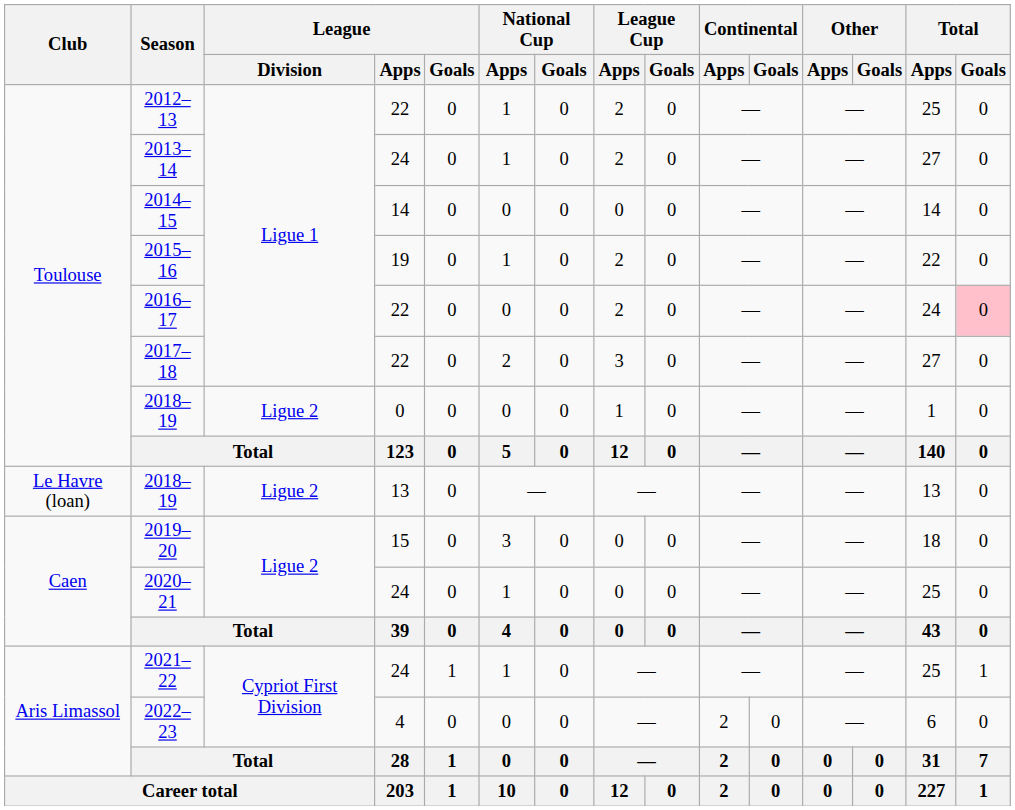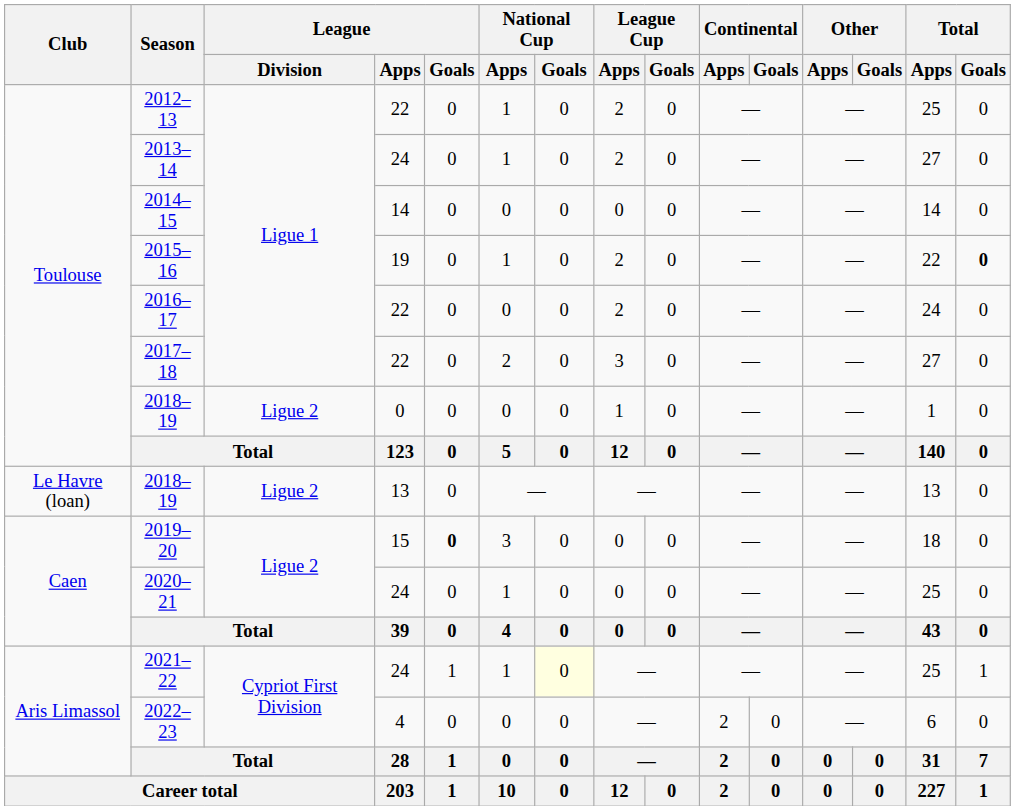(983, 260) normal -> (983, 260) bold
(983, 310) pink background -> (983, 310) no background
(452, 541) normal -> (452, 541) bold
(564, 671) no background -> (564, 671) lightyellow background
